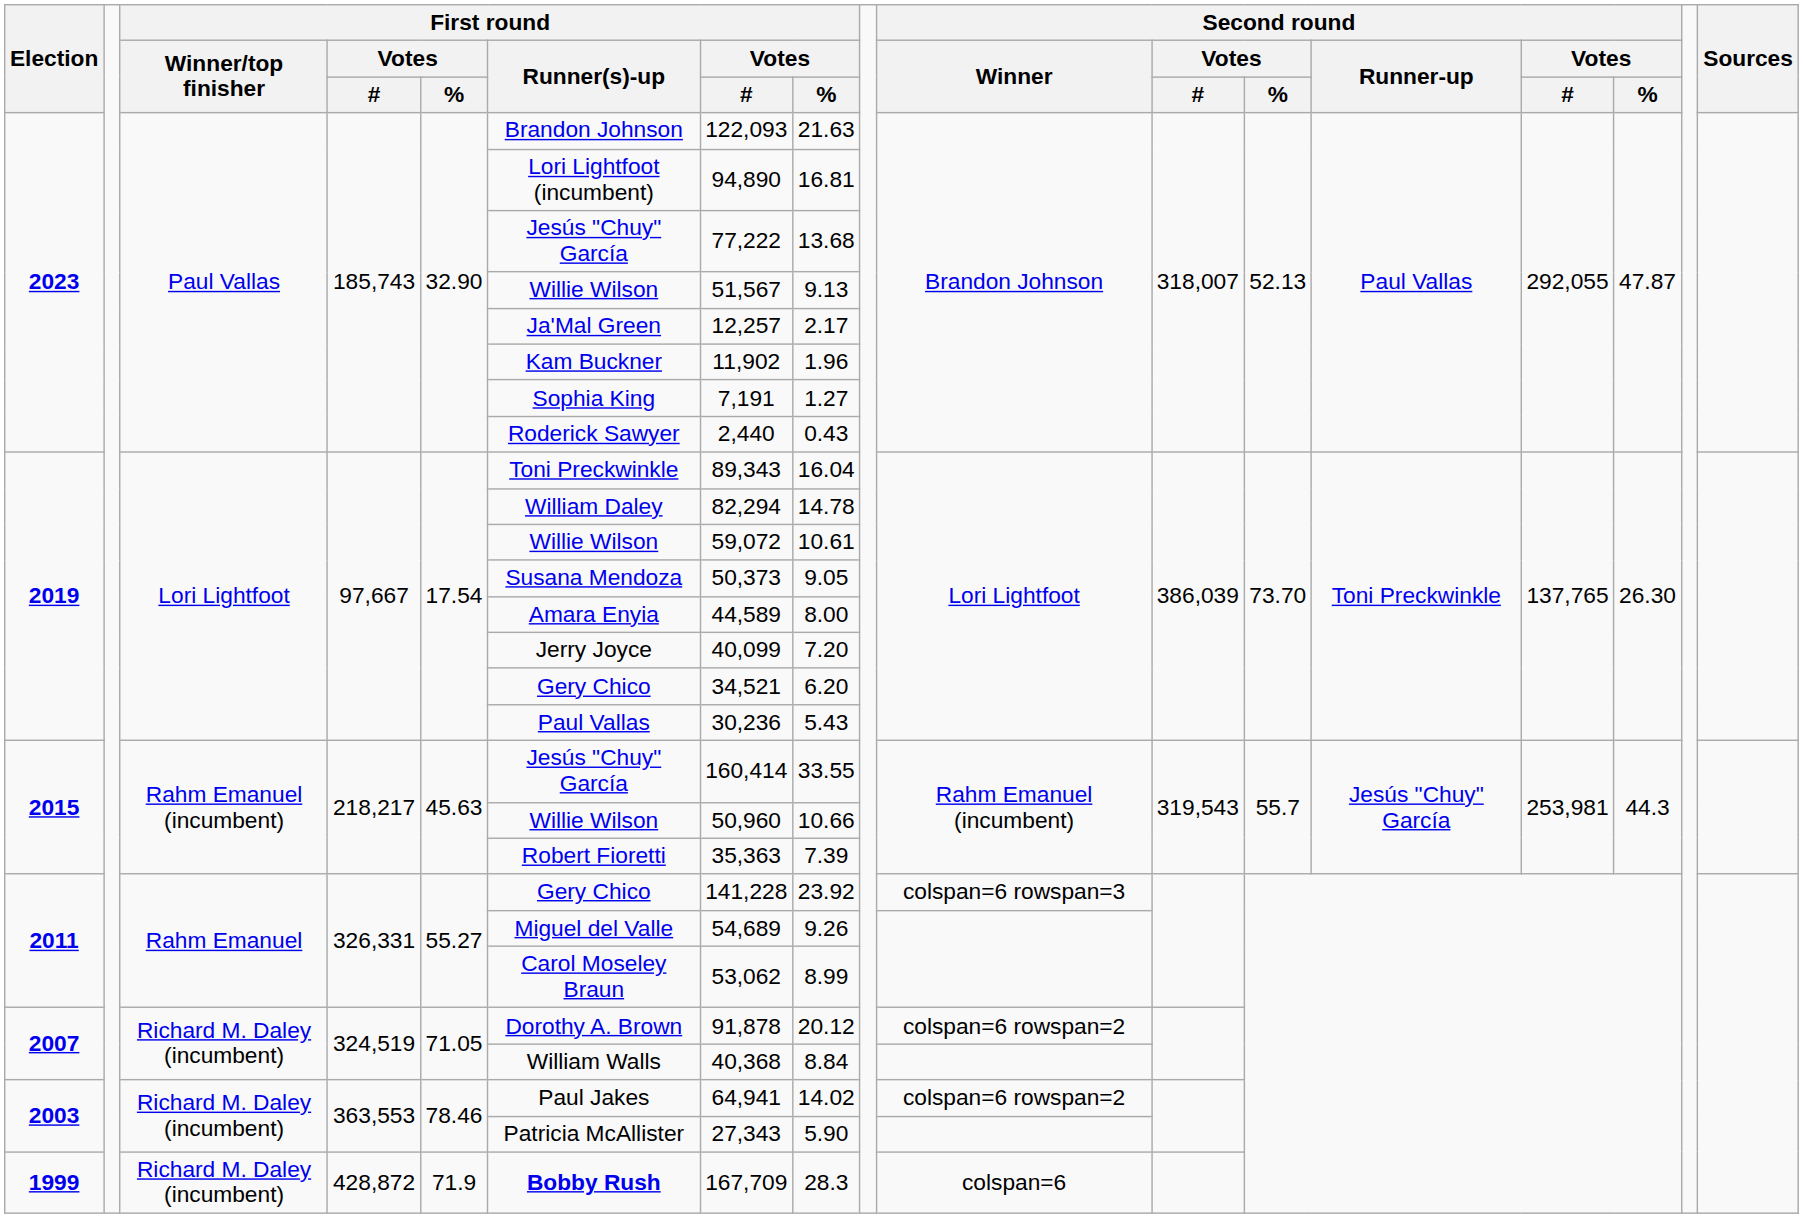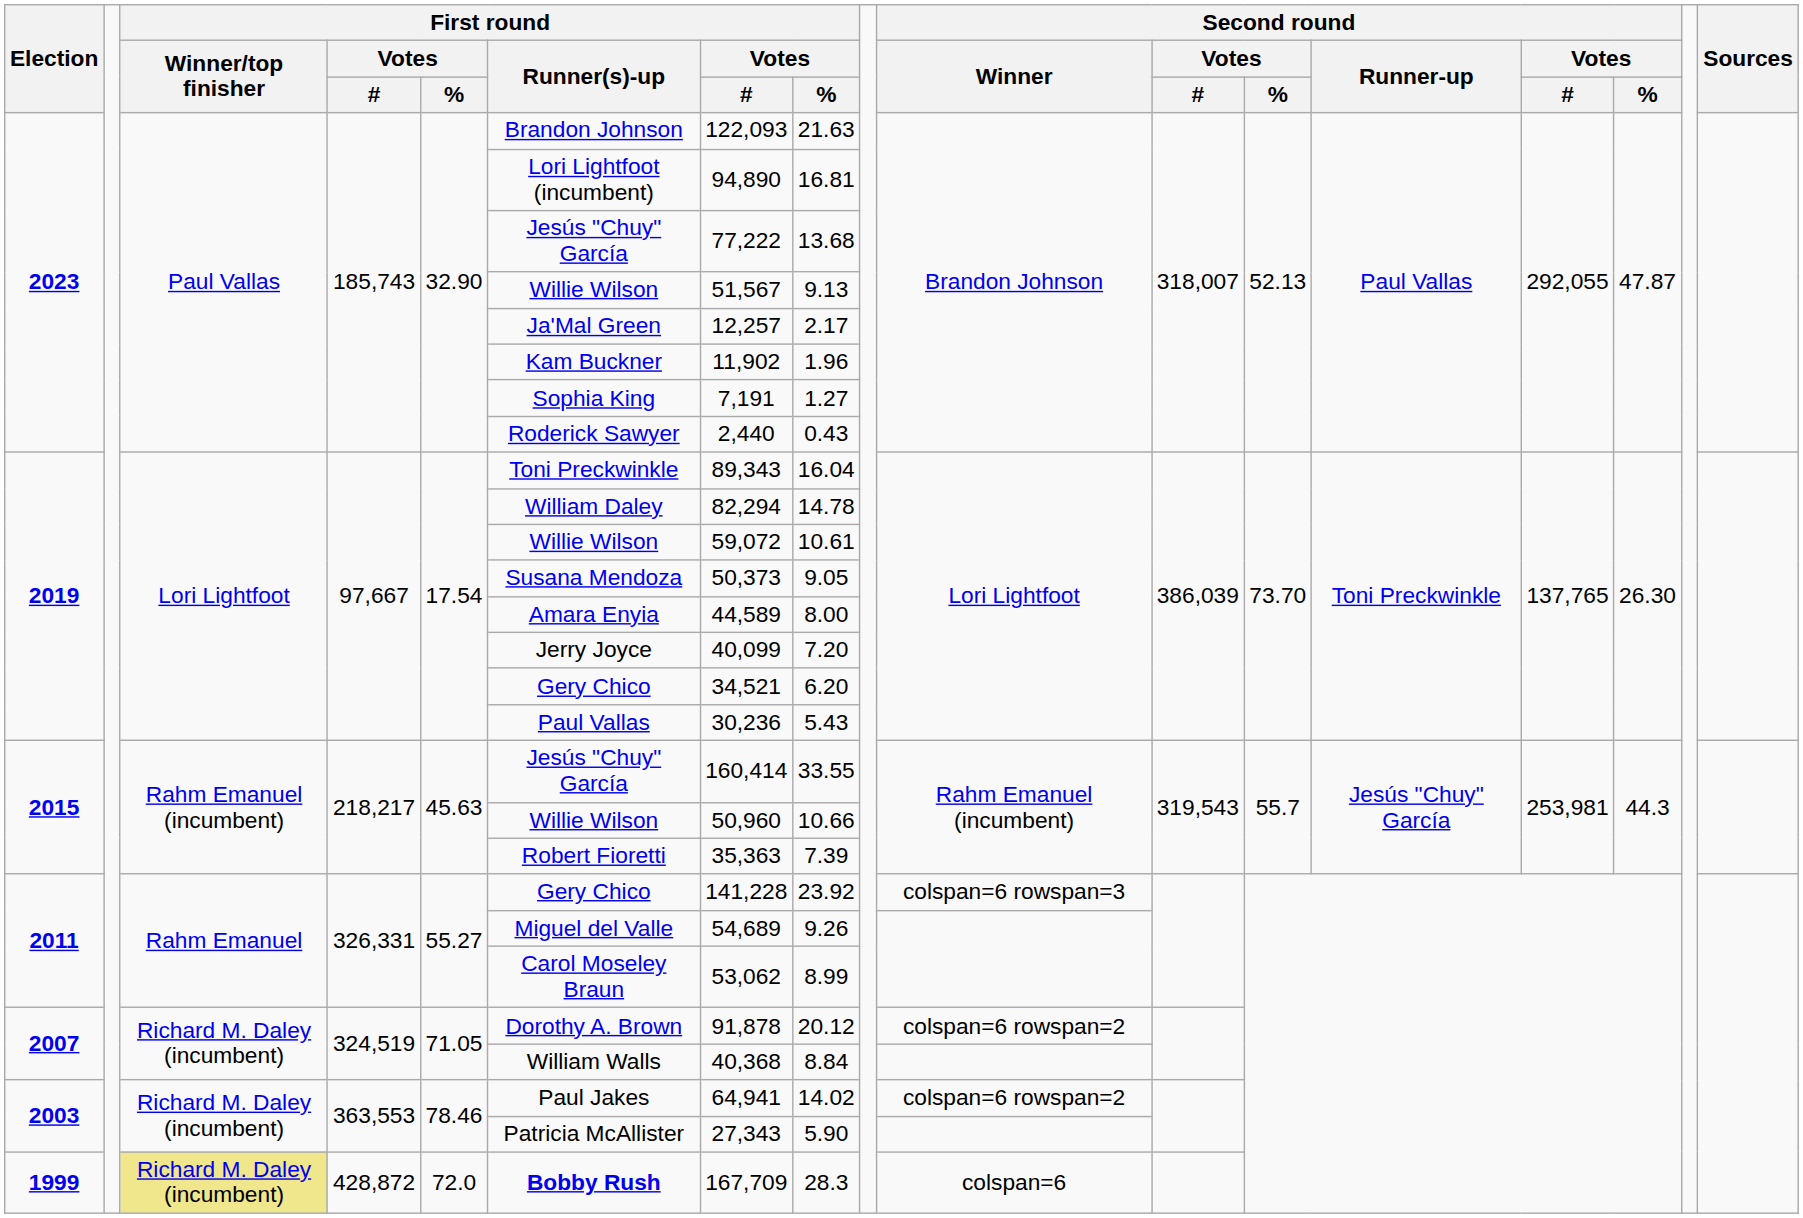(224, 1182) no background -> (224, 1182) khaki background
(454, 1182) 71.9 -> (454, 1182) 72.0
